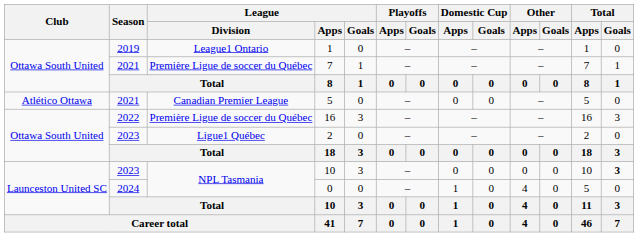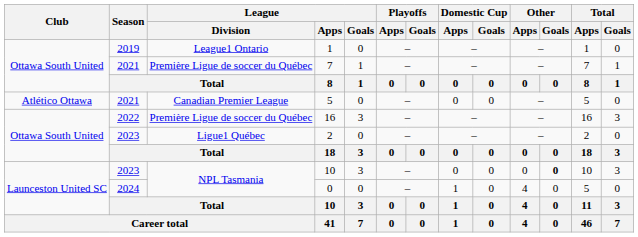(556, 170) normal -> (556, 170) bold
(617, 170) bold -> (617, 170) normal
